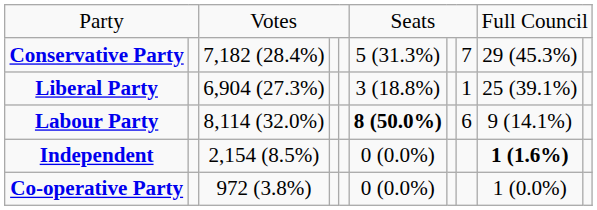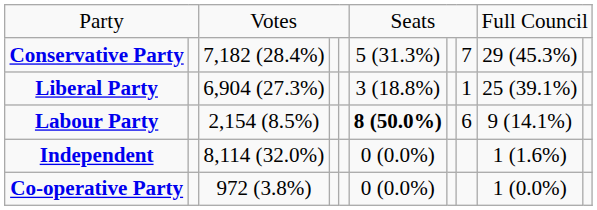(264, 121) 8,114 (32.0%) -> (264, 121) 2,154 (8.5%)
(264, 155) 2,154 (8.5%) -> (264, 155) 8,114 (32.0%)
(530, 155) bold -> (530, 155) normal
